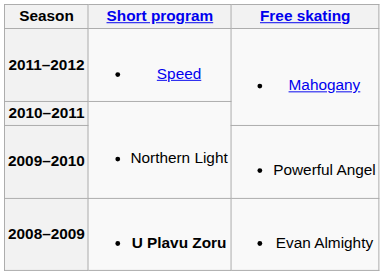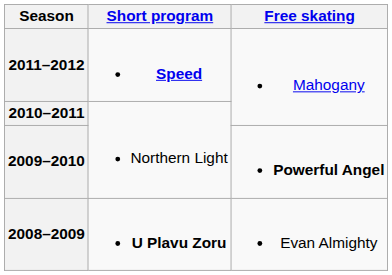(160, 74) normal -> (160, 74) bold
(305, 170) normal -> (310, 170) bold
